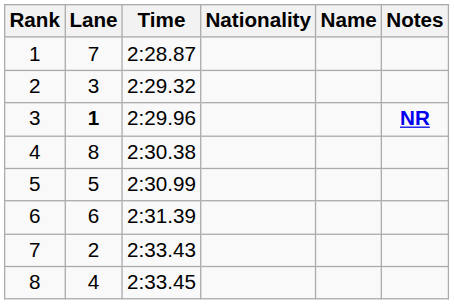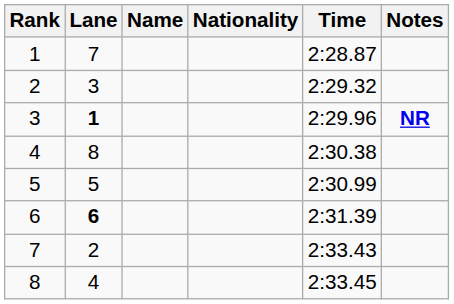columns swapped: (349, 20) <-> (162, 20)
(93, 217) normal -> (93, 217) bold
